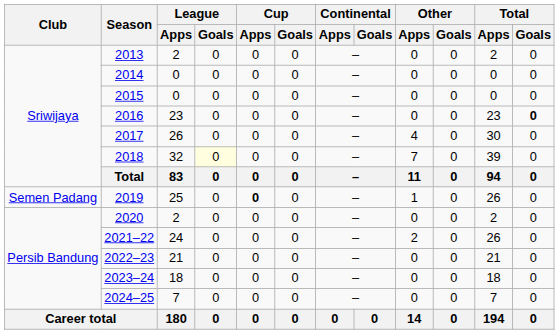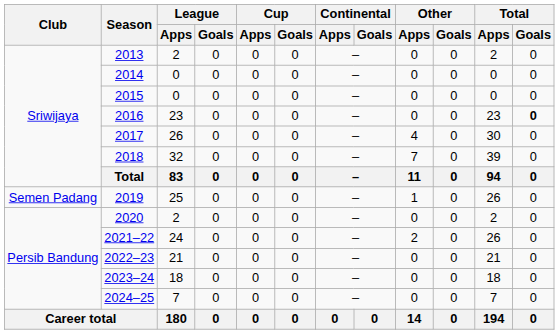(216, 156) lightyellow background -> (216, 156) no background
(255, 197) bold -> (255, 197) normal
